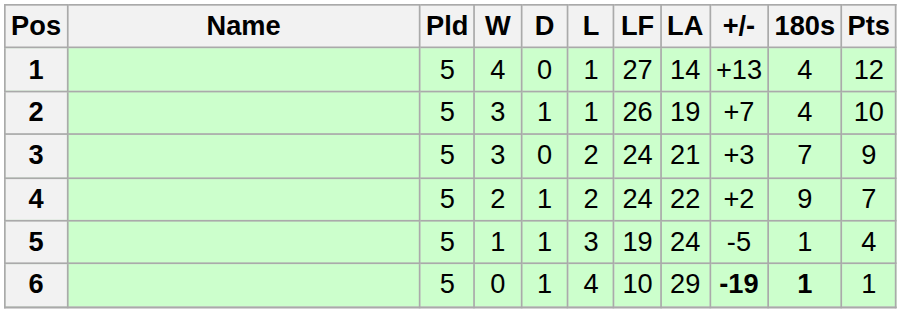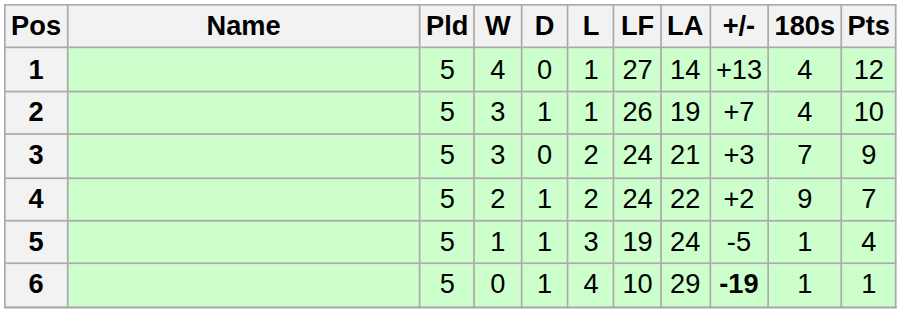(805, 284) bold -> (805, 284) normal
